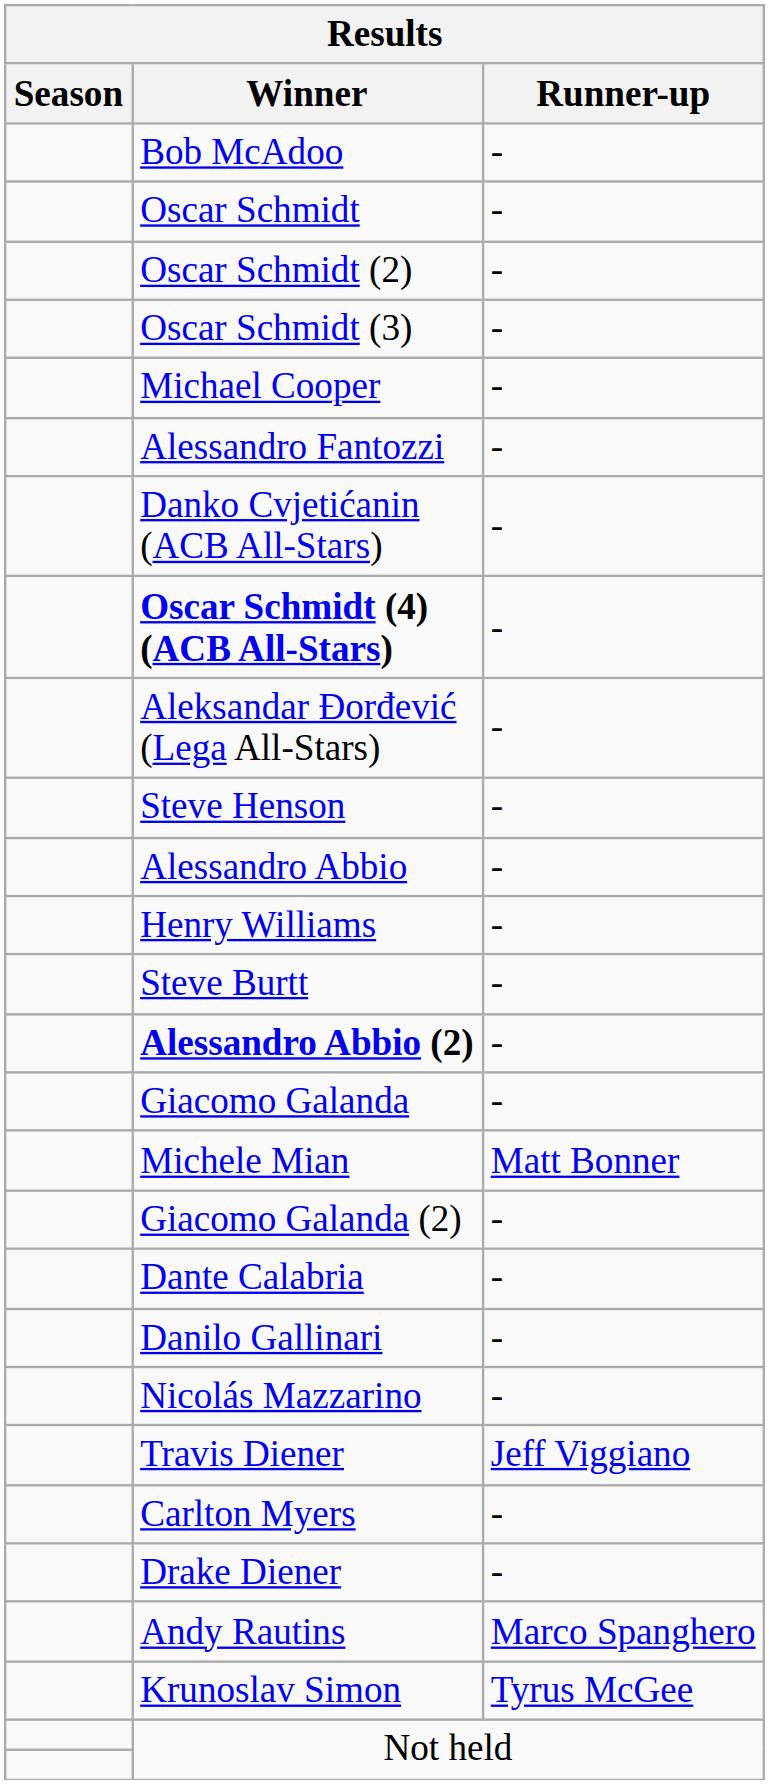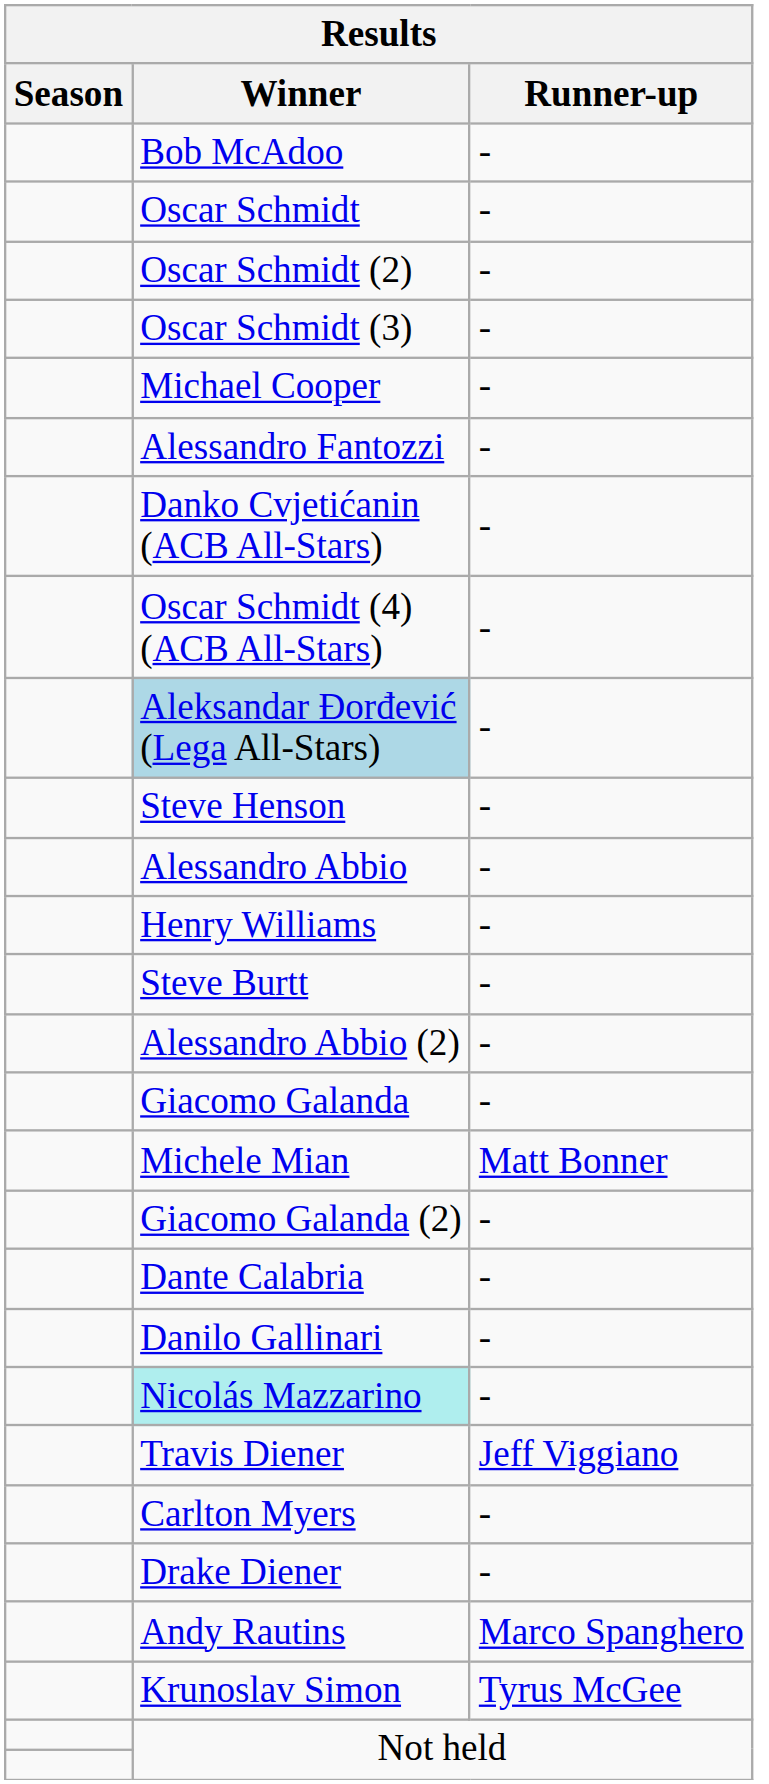(284, 626) bold -> (276, 626) normal
(298, 727) no background -> (298, 727) lightblue background
(307, 1042) bold -> (300, 1042) normal
(281, 1395) no background -> (281, 1395) paleturquoise background
